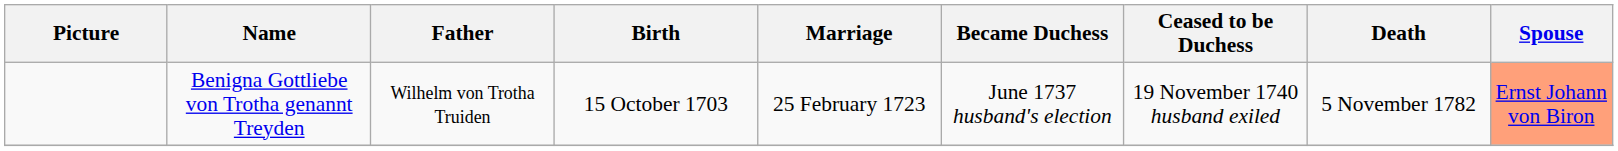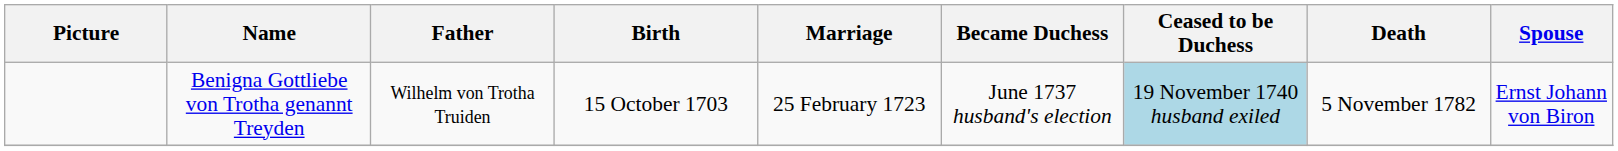(1215, 103) no background -> (1215, 103) lightblue background
(1551, 103) lightsalmon background -> (1551, 103) no background
